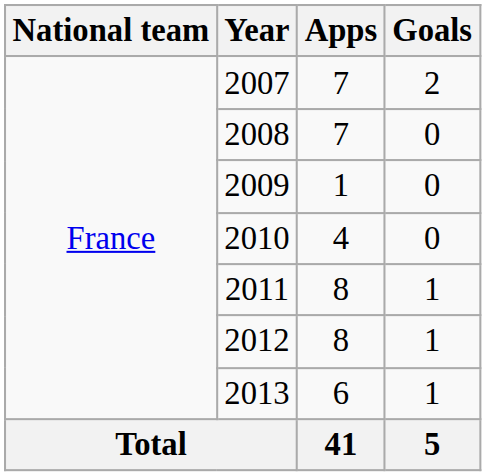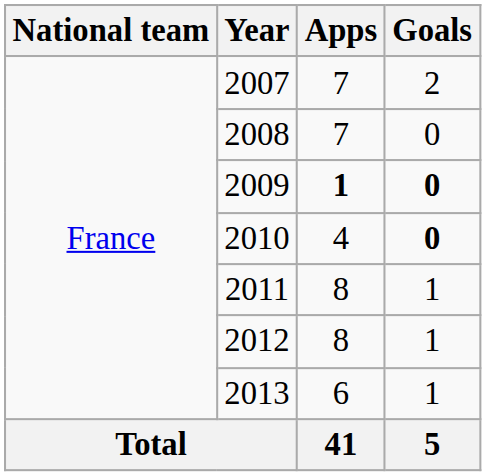(341, 185) normal -> (341, 185) bold
(432, 185) normal -> (432, 185) bold
(432, 237) normal -> (432, 237) bold
